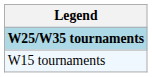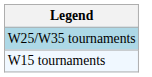(76, 38) bold -> (72, 38) normal
